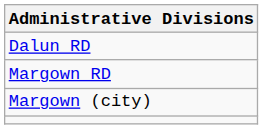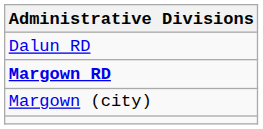(60, 74) normal -> (60, 74) bold
